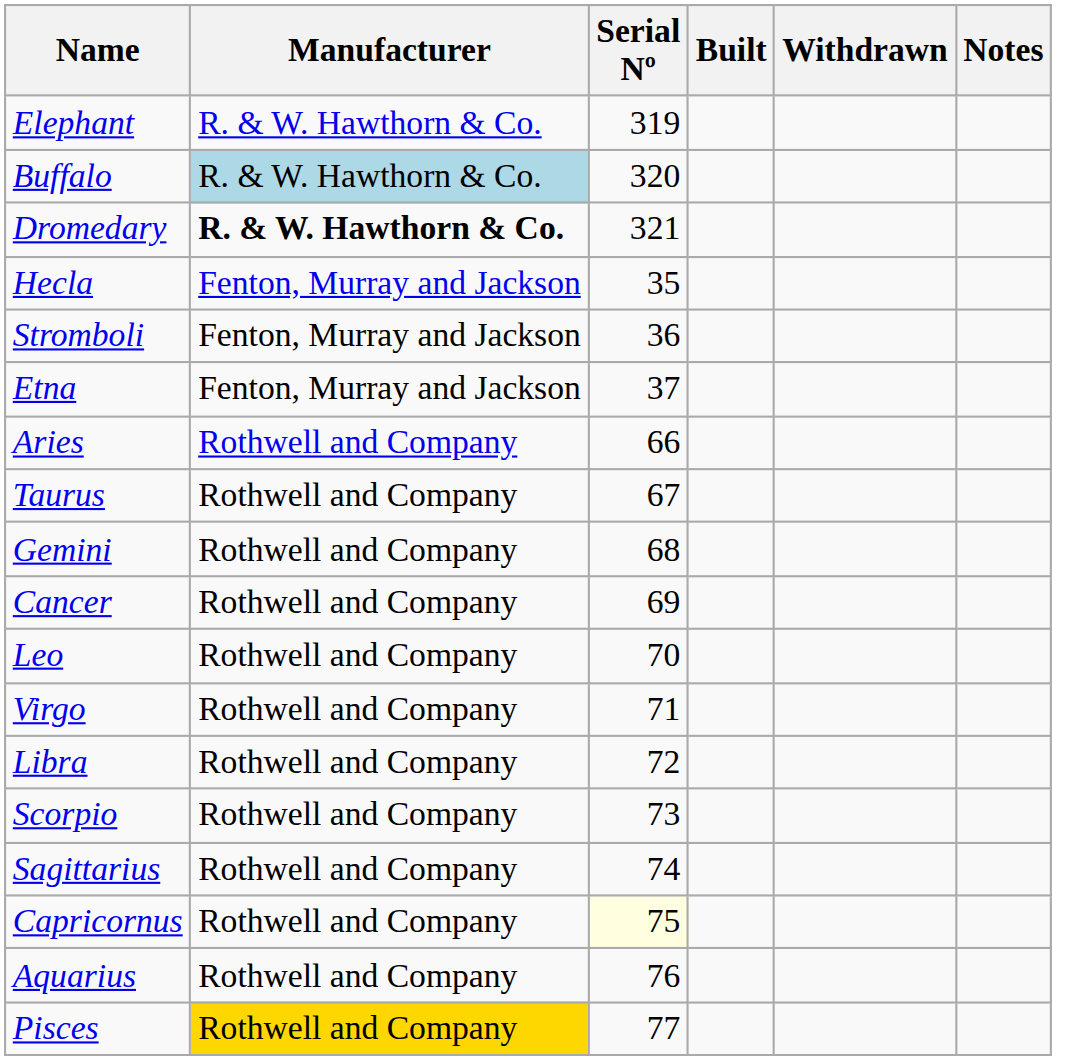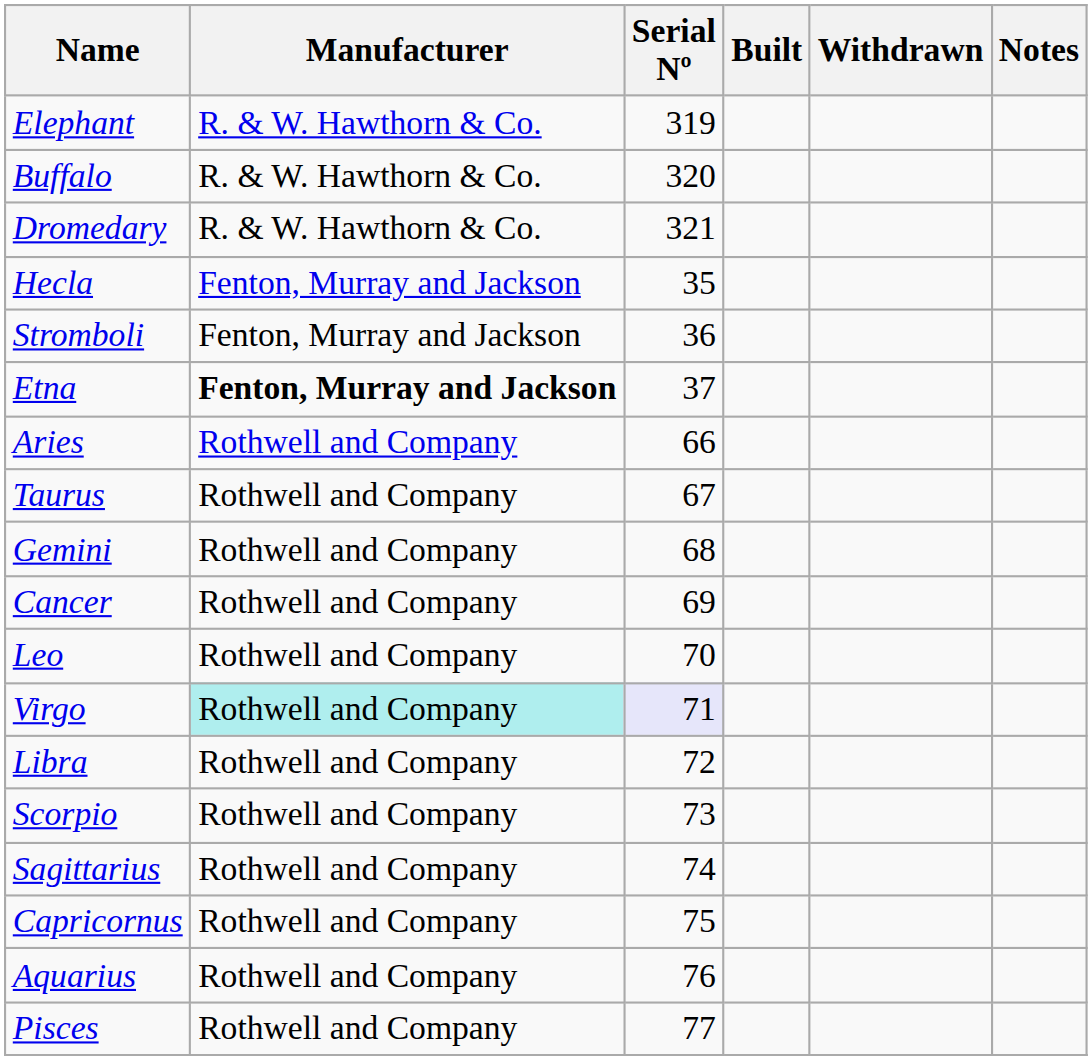(370, 175) lightblue background -> (370, 175) no background
(381, 228) bold -> (370, 228) normal
(389, 388) normal -> (407, 388) bold
(358, 708) no background -> (358, 708) paleturquoise background
(663, 708) no background -> (699, 708) lavender background
(663, 921) lightyellow background -> (699, 921) no background
(358, 1028) gold background -> (358, 1028) no background
